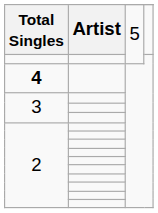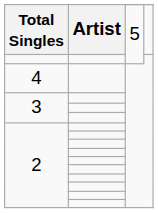(36, 78) bold -> (36, 78) normal
